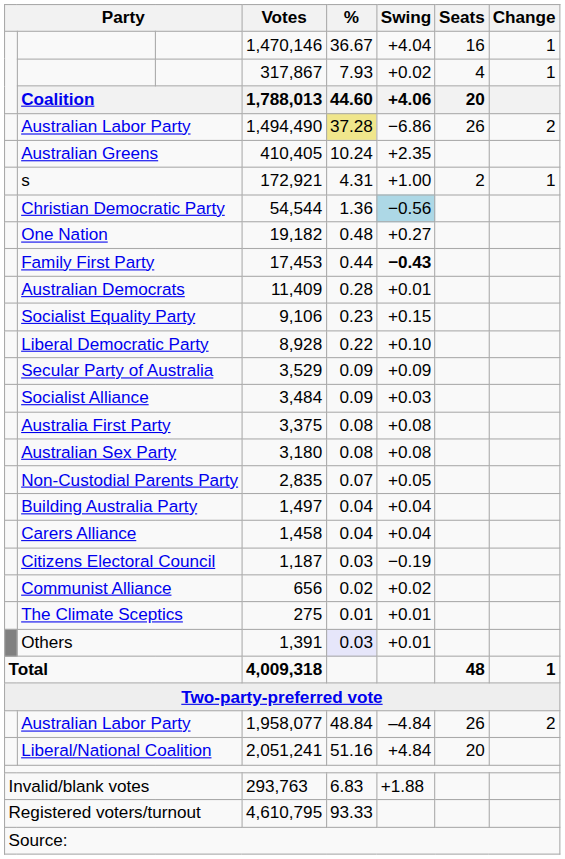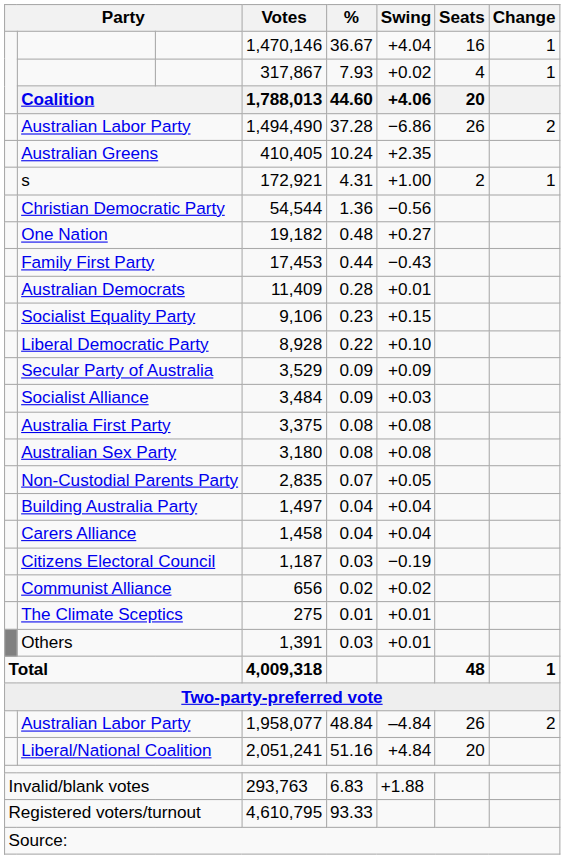(351, 126) khaki background -> (351, 126) no background
(410, 208) lightblue background -> (410, 208) no background
(410, 262) bold -> (410, 262) normal
(356, 642) lavender background -> (356, 642) no background
